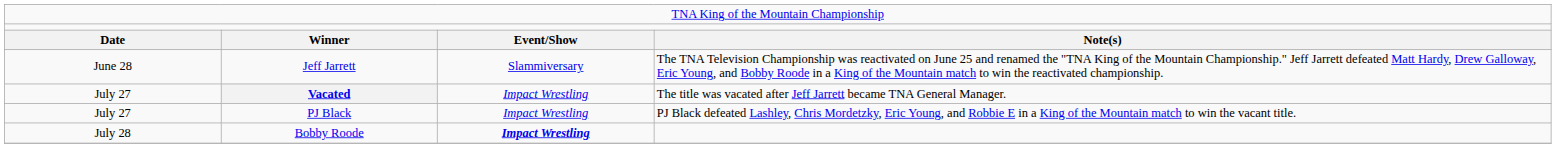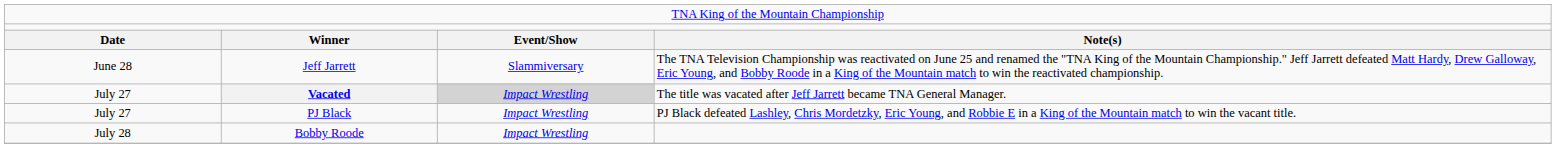(546, 93) no background -> (546, 93) lightgrey background
(546, 133) bold -> (546, 133) normal
